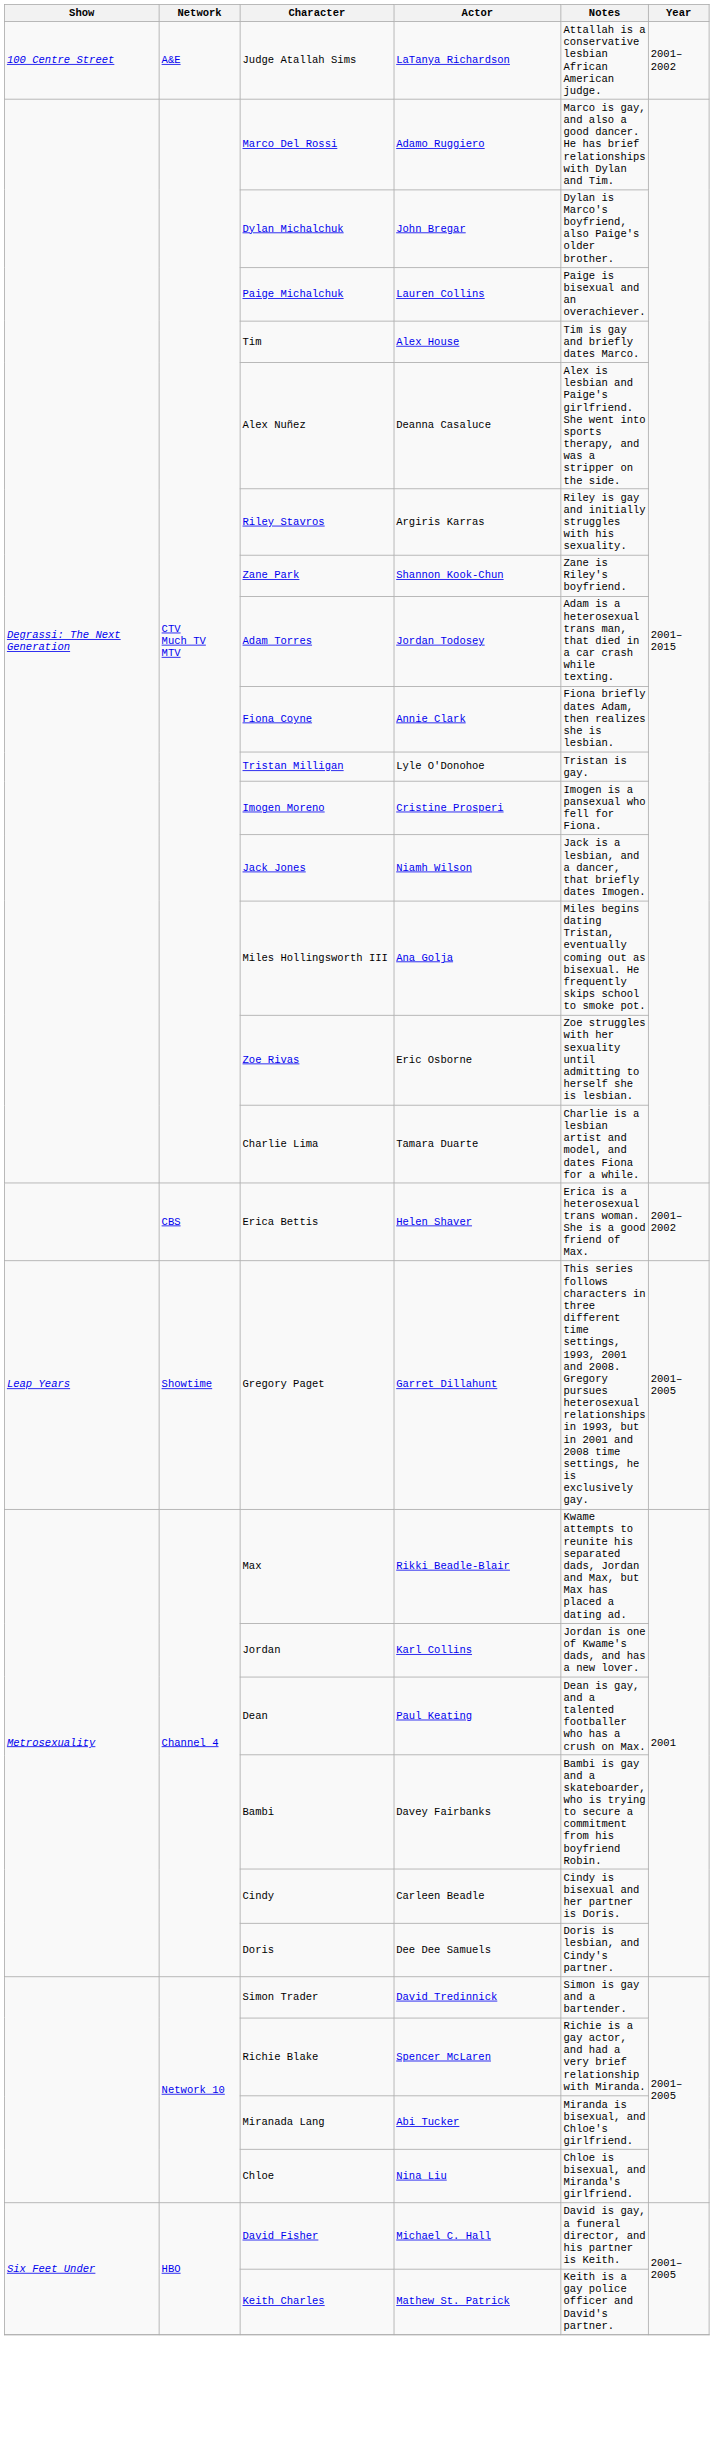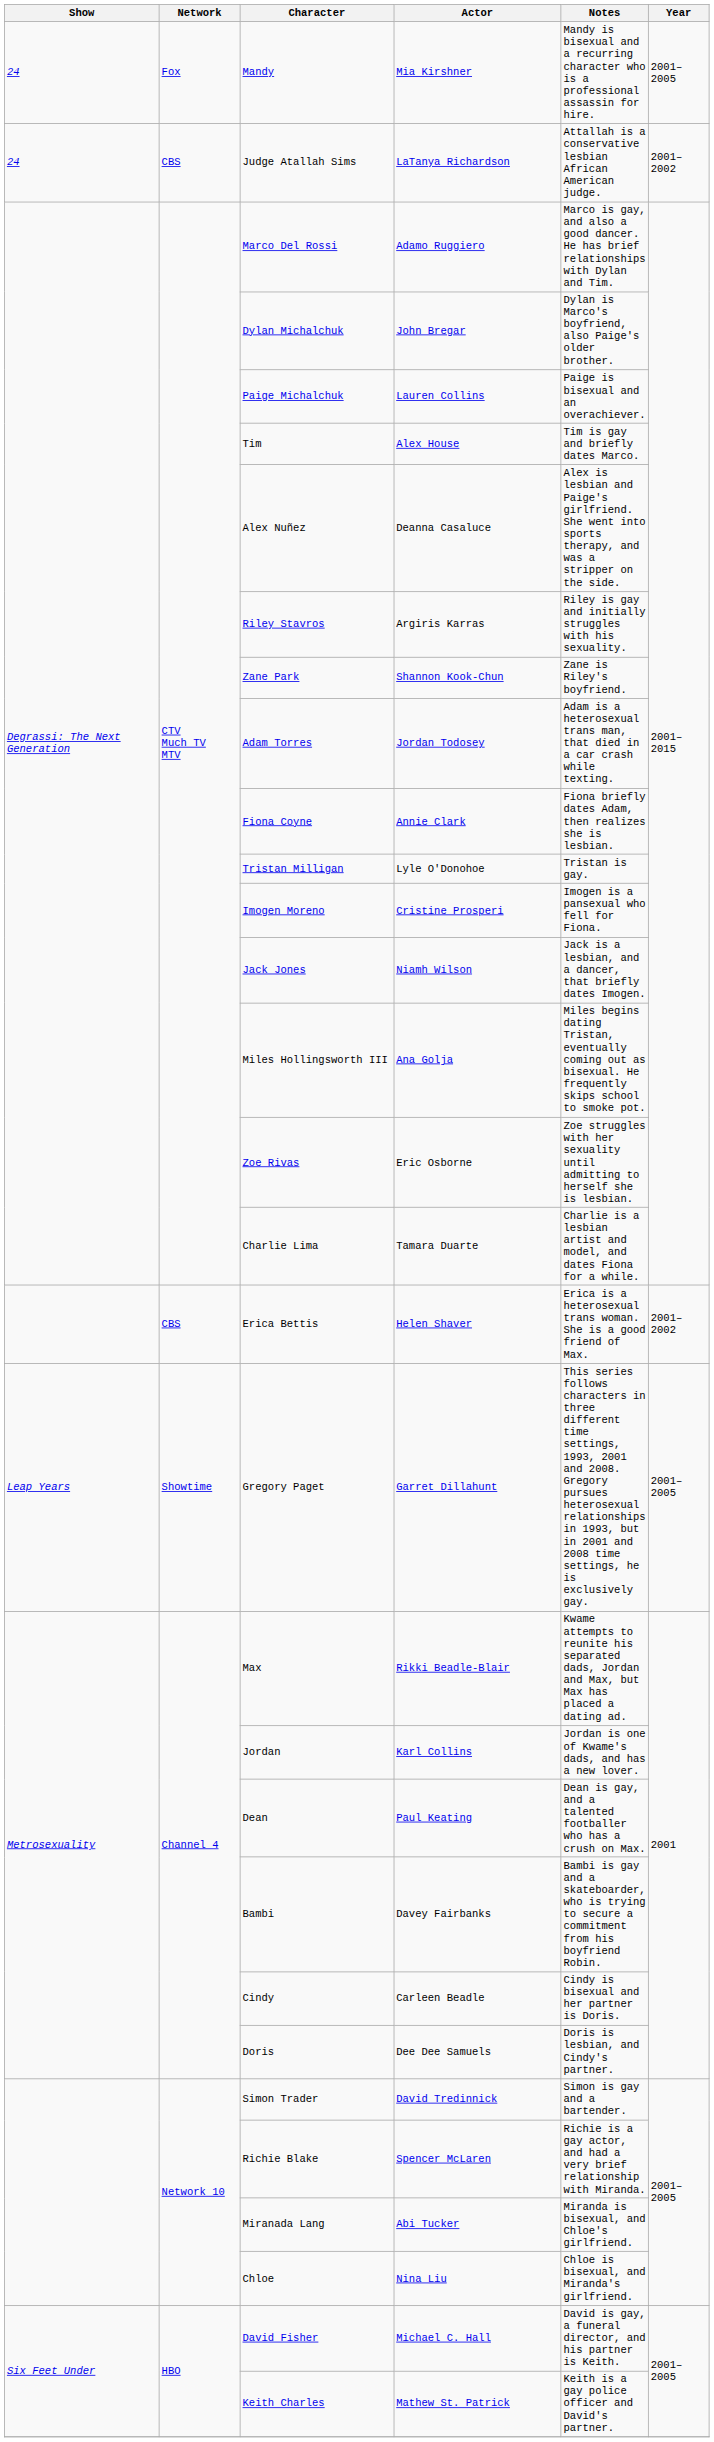+ row: (258, 73)
(61, 61) 100 Centre Street -> (13, 163) 24
(171, 61) A&E -> (171, 163) CBS
